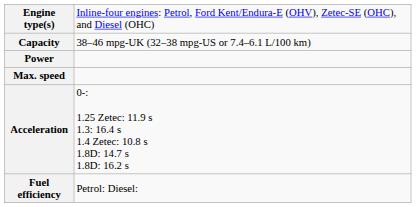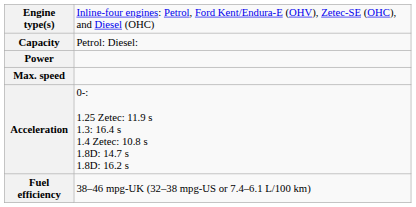(194, 42) 38–46 mpg-UK (32–38 mpg-US or 7.4–6.1 L/100 km) -> (107, 42) Petrol: Diesel:
(107, 188) Petrol: Diesel: -> (194, 188) 38–46 mpg-UK (32–38 mpg-US or 7.4–6.1 L/100 km)
